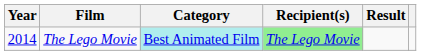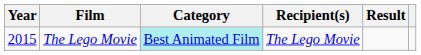(22, 38) 2014 -> (22, 38) 2015
(313, 38) lightgreen background -> (313, 38) no background
